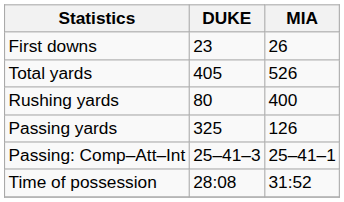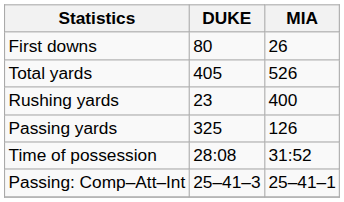(203, 45) 23 -> (203, 45) 80
(203, 100) 80 -> (203, 100) 23
rows swapped: (97, 155) <-> (83, 182)
